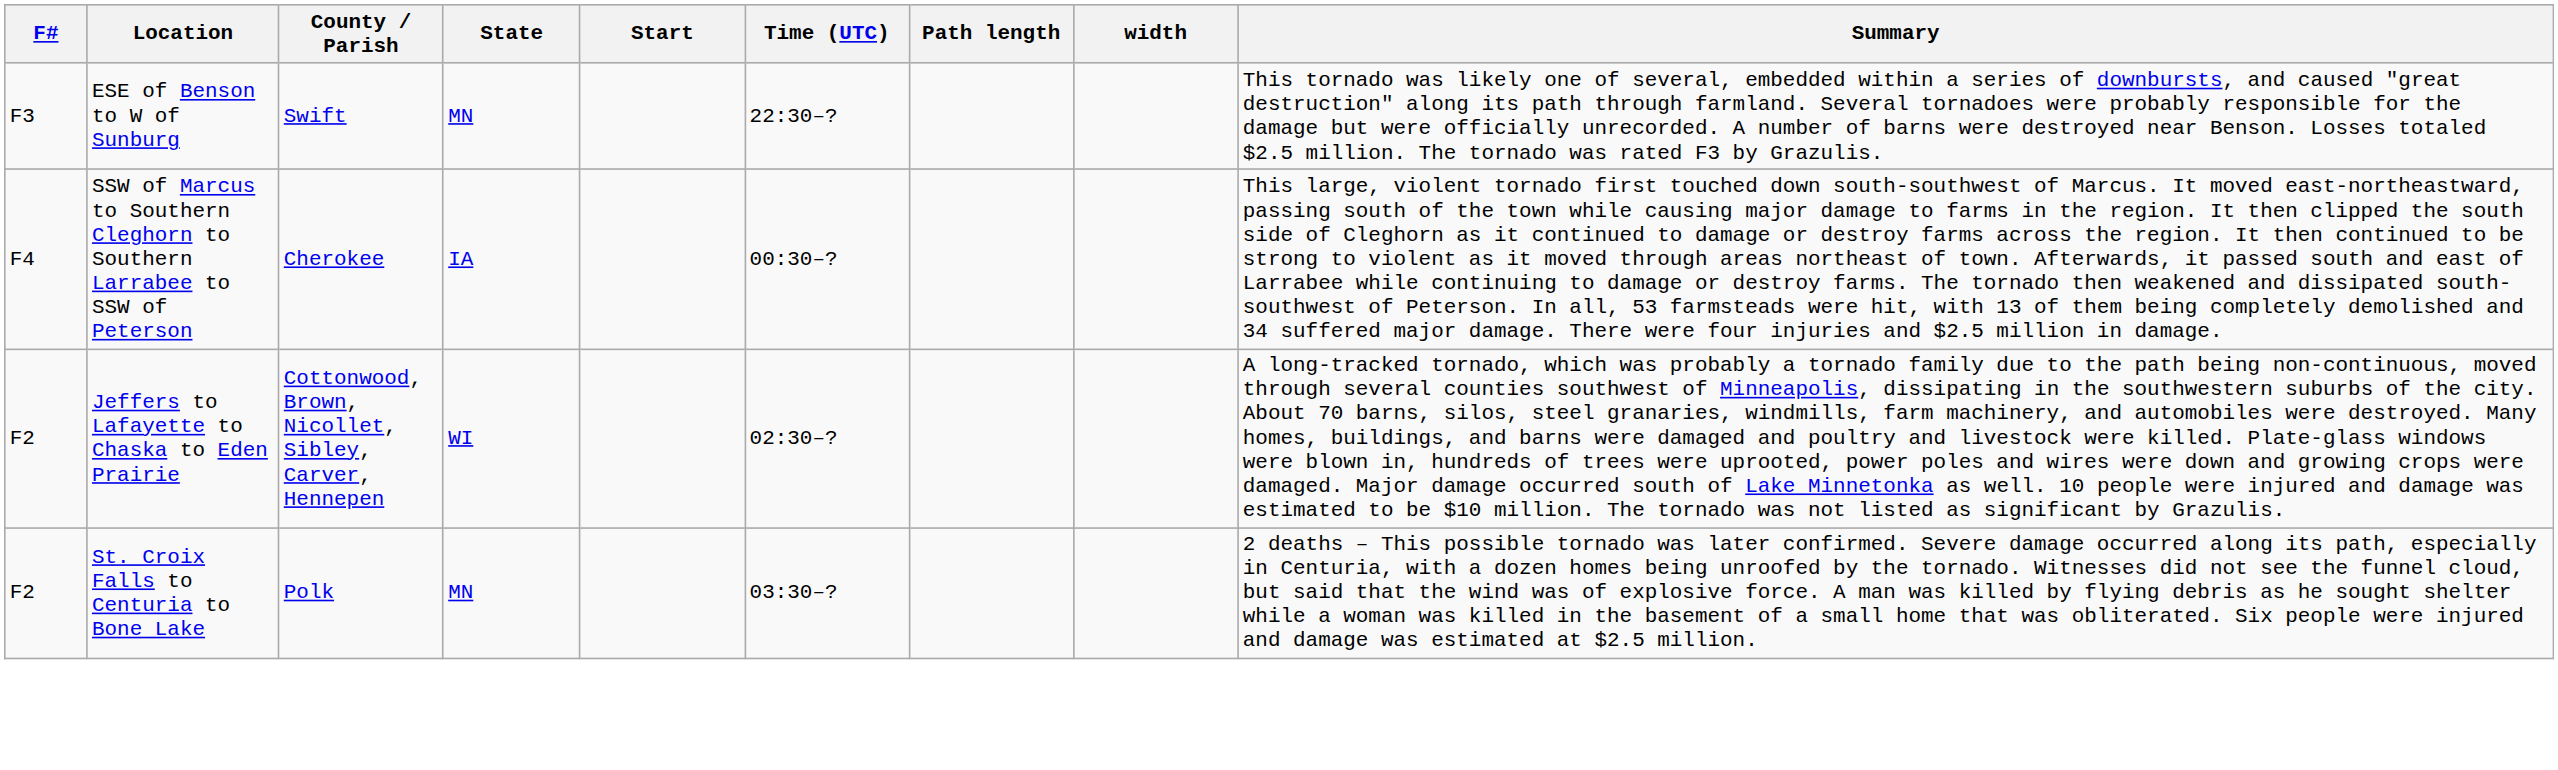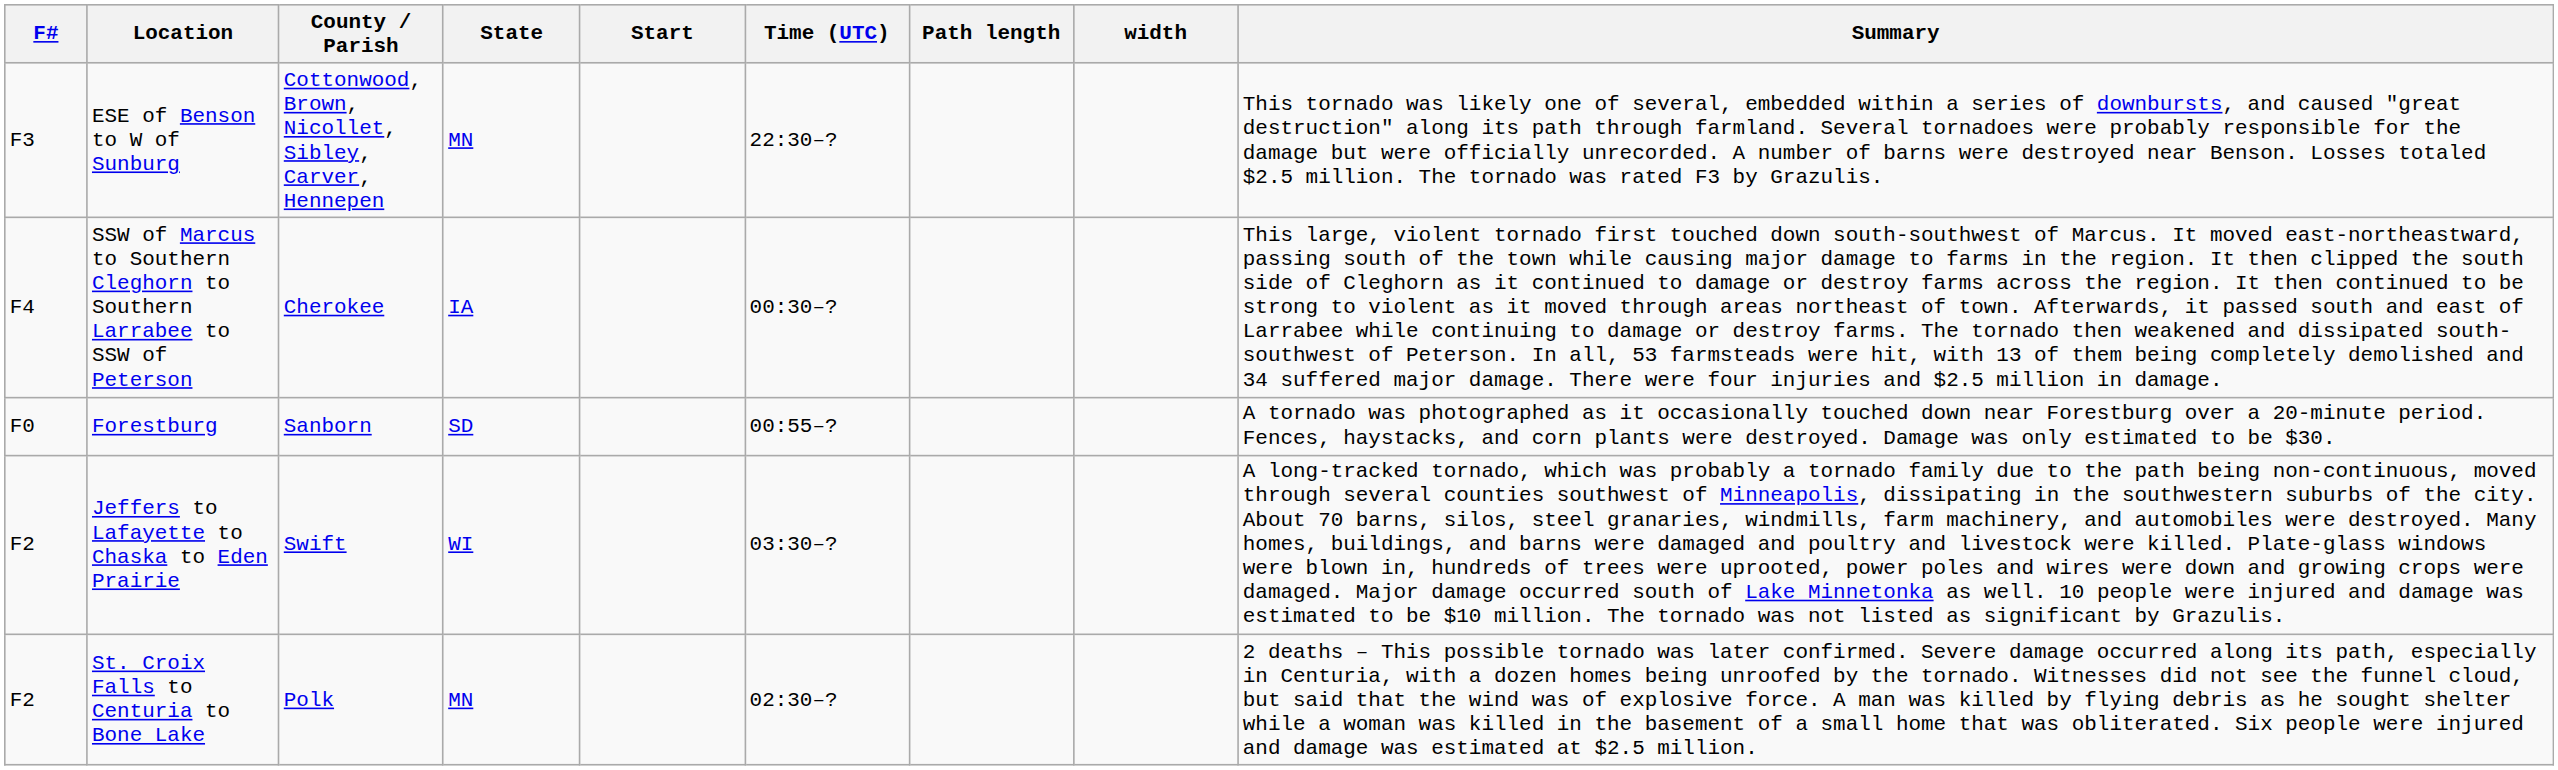(315, 116) Swift -> (353, 140) Cottonwood, Brown, Nicollet, Sibley, Carver, Hennepen
+ row: (155, 426)
(353, 438) Cottonwood, Brown, Nicollet, Sibley, Carver, Hennepen -> (315, 545) Swift
(794, 438) 02:30–? -> (794, 545) 03:30–?
(794, 593) 03:30–? -> (794, 700) 02:30–?
